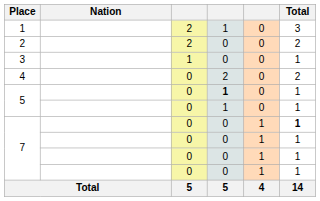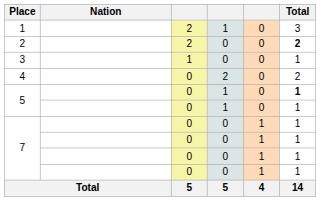(298, 44) normal -> (298, 44) bold
(225, 92) bold -> (225, 92) normal
(298, 92) normal -> (298, 92) bold
(298, 124) bold -> (298, 124) normal
